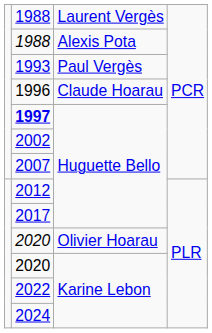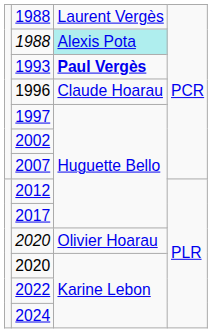(97, 41) no background -> (97, 41) paleturquoise background
(100, 66) normal -> (102, 66) bold
(33, 116) bold -> (33, 116) normal
